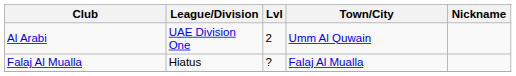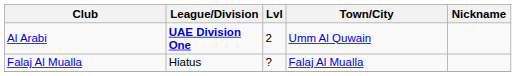(202, 38) normal -> (205, 38) bold
